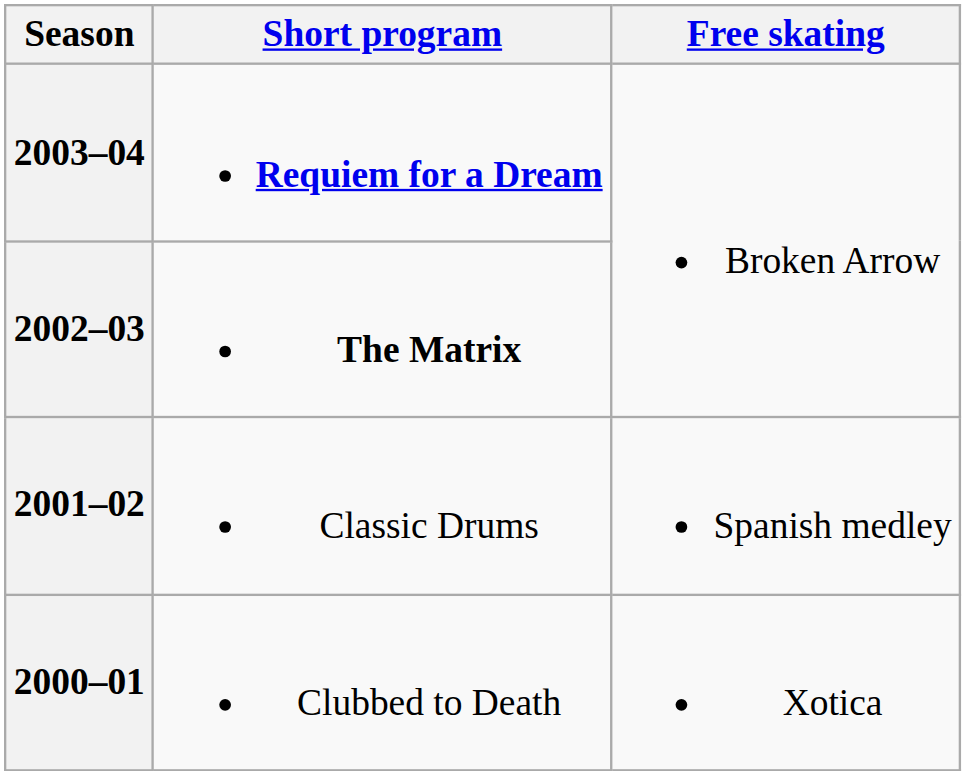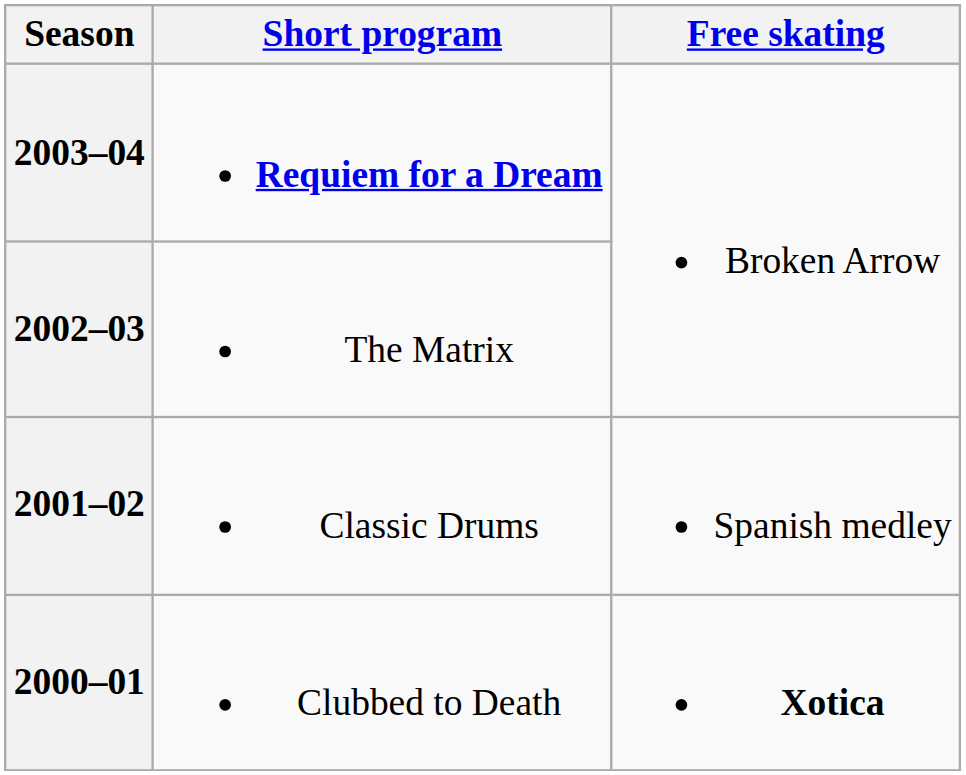(382, 350) bold -> (382, 350) normal
(786, 703) normal -> (786, 703) bold
